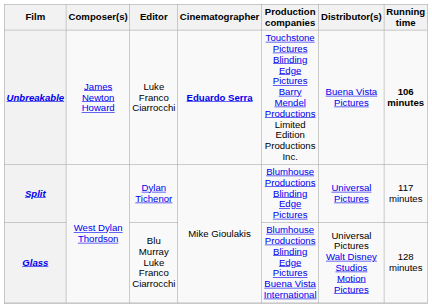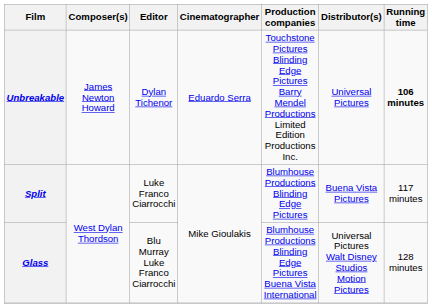(154, 97) Luke Franco Ciarrocchi -> (154, 97) Dylan Tichenor
(220, 97) bold -> (220, 97) normal
(351, 97) Buena Vista Pictures -> (351, 97) Universal Pictures
(154, 193) Dylan Tichenor -> (154, 193) Luke Franco Ciarrocchi
(351, 193) Universal Pictures -> (351, 193) Buena Vista Pictures
